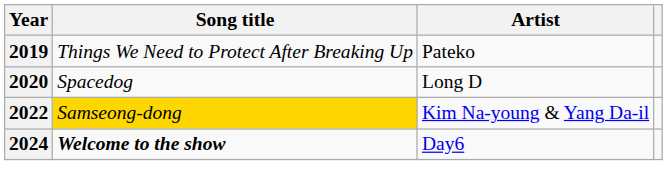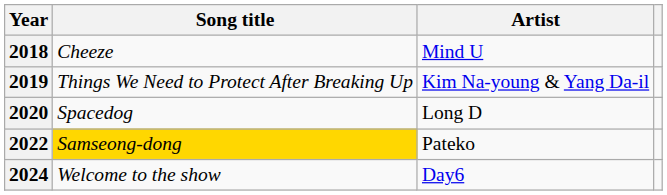+ row: (29, 50)
(449, 50) Pateko -> (536, 81) Kim Na-young & Yang Da-il
(536, 112) Kim Na-young & Yang Da-il -> (449, 143) Pateko
(141, 143) bold -> (139, 174) normal
